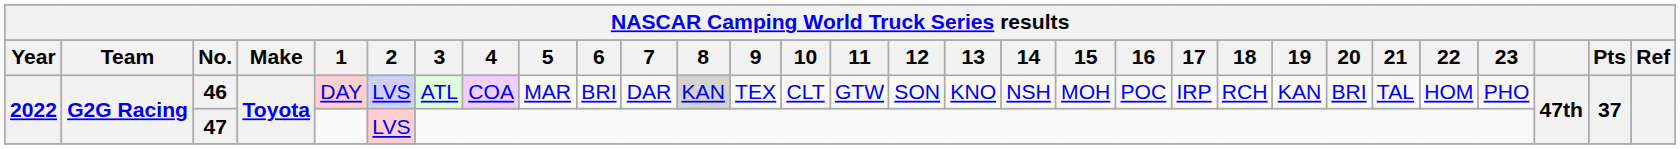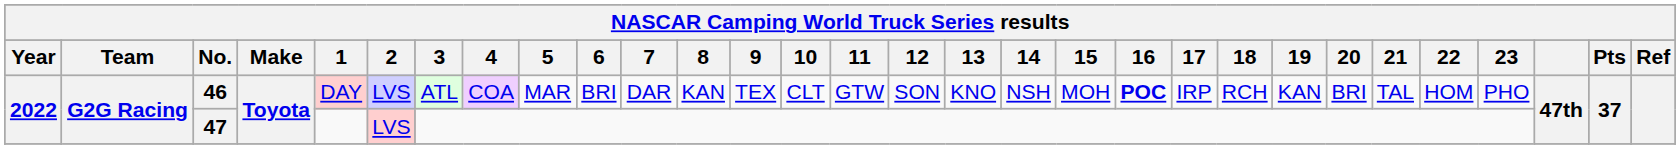(703, 92) lightgrey background -> (703, 92) no background
(1143, 92) normal -> (1143, 92) bold
